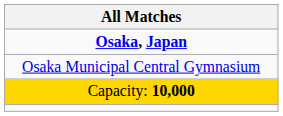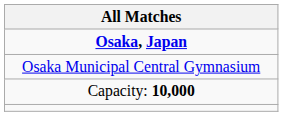(141, 91) gold background -> (141, 91) no background
